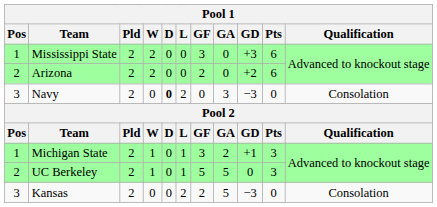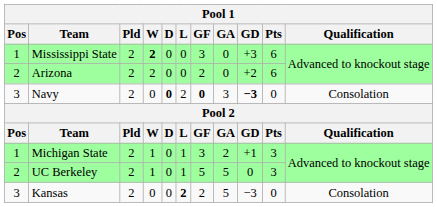(152, 53) normal -> (152, 53) bold
(202, 93) normal -> (202, 93) bold
(250, 93) normal -> (250, 93) bold
(183, 192) normal -> (183, 192) bold
